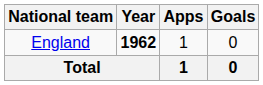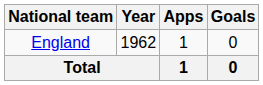(138, 42) bold -> (138, 42) normal
